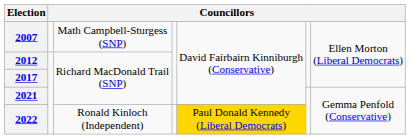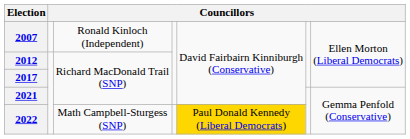(112, 36) Math Campbell-Sturgess (SNP) -> (112, 36) Ronald Kinloch (Independent)
(112, 119) Ronald Kinloch (Independent) -> (112, 119) Math Campbell-Sturgess (SNP)
